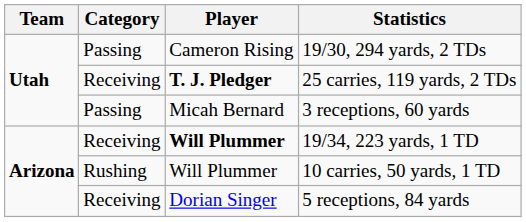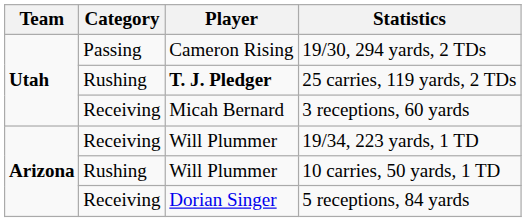(122, 80) Receiving -> (115, 80) Rushing
(112, 110) Passing -> (122, 110) Receiving
(227, 140) bold -> (223, 140) normal
